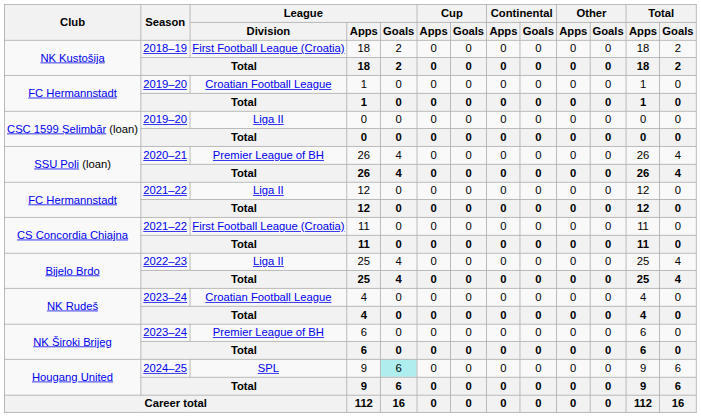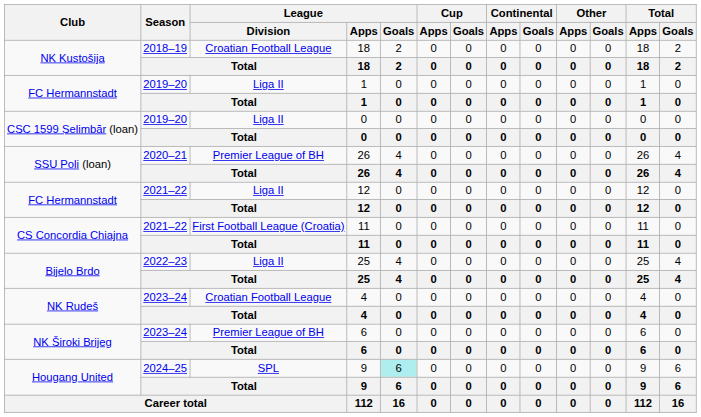(268, 49) First Football League (Croatia) -> (268, 49) Croatian Football League
(268, 85) Croatian Football League -> (268, 85) Liga II
